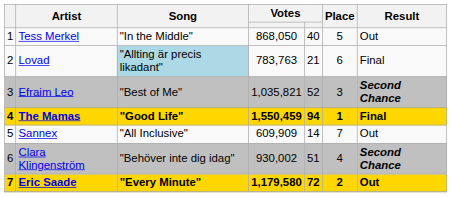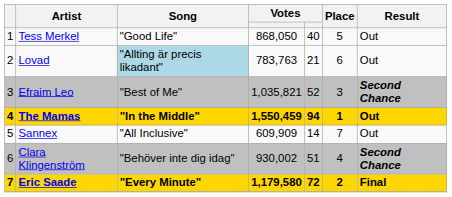(156, 36) "In the Middle" -> (148, 36) "Good Life"
(372, 61) Final -> (369, 61) Out
(152, 116) "Good Life" -> (160, 116) "In the Middle"
(373, 116) Final -> (370, 116) Out
(370, 183) Out -> (373, 183) Final
